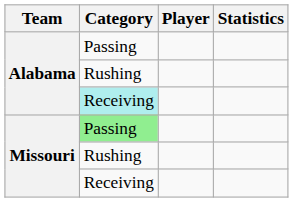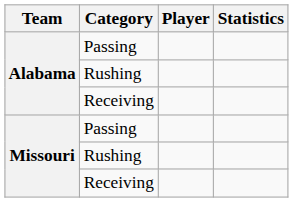(119, 100) paleturquoise background -> (119, 100) no background
(110, 128) lightgreen background -> (110, 128) no background
